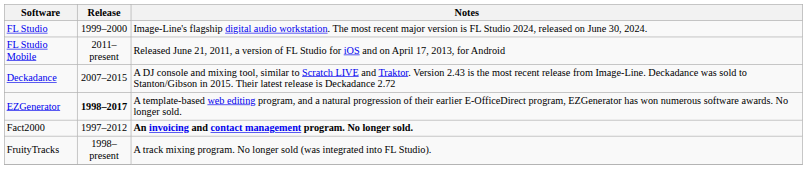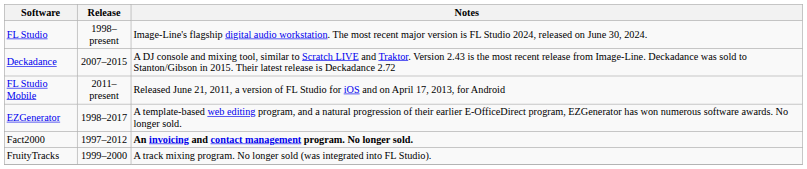(104, 28) 1999–2000 -> (104, 34) 1998–present
rows swapped: (27, 50) <-> (32, 78)
(104, 106) bold -> (104, 117) normal
(104, 150) 1998–present -> (104, 156) 1999–2000
